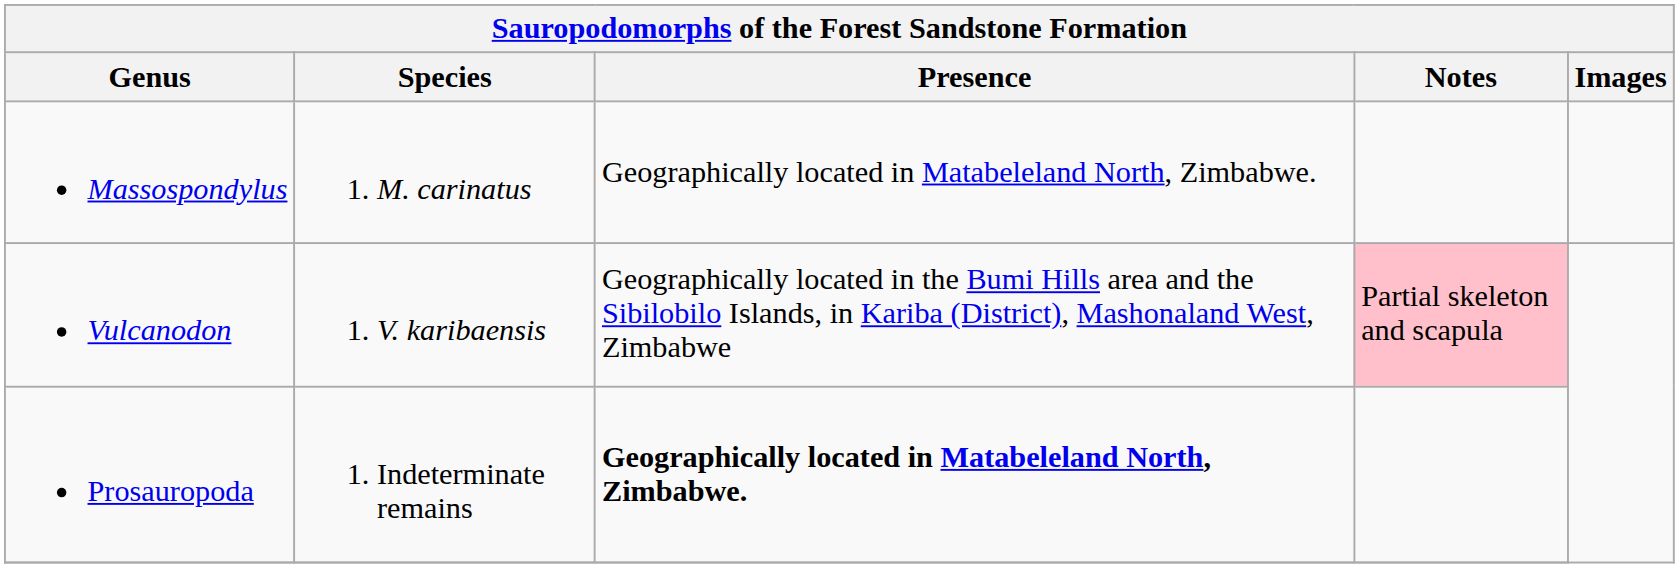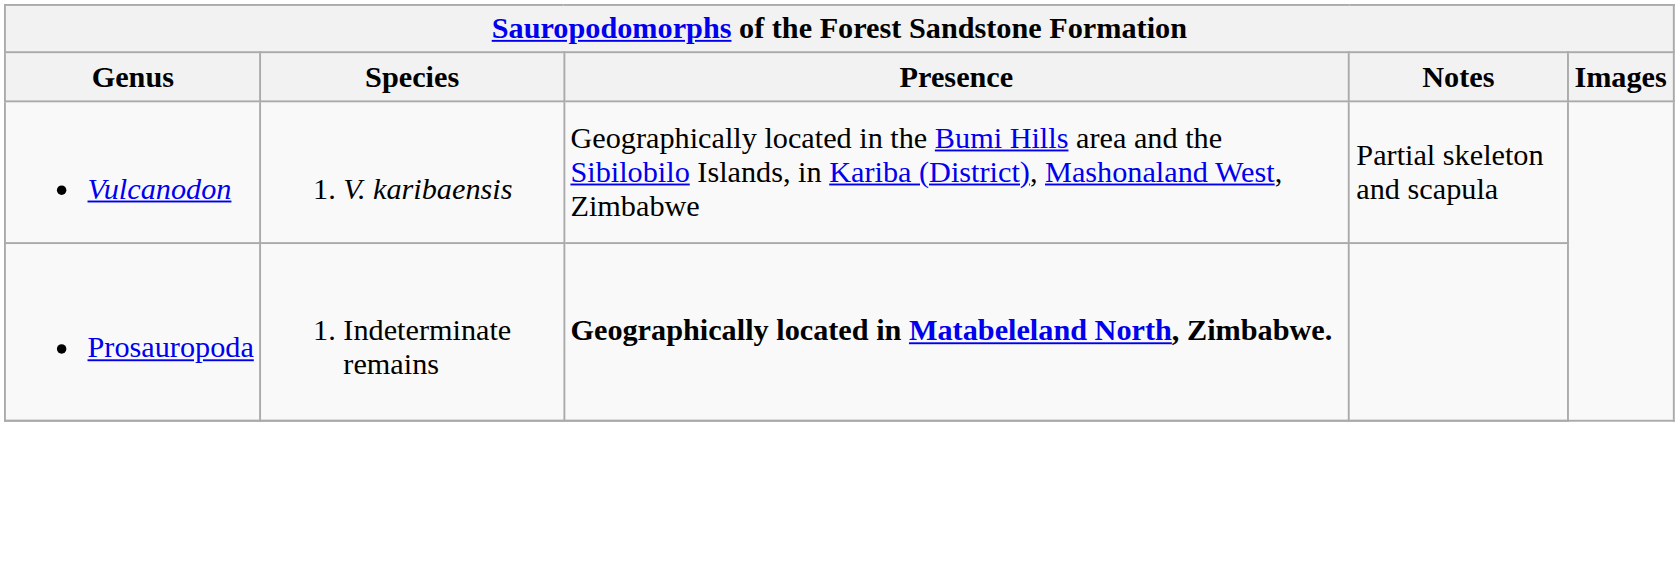- row: (150, 189)
(1455, 314) pink background -> (1450, 171) no background
